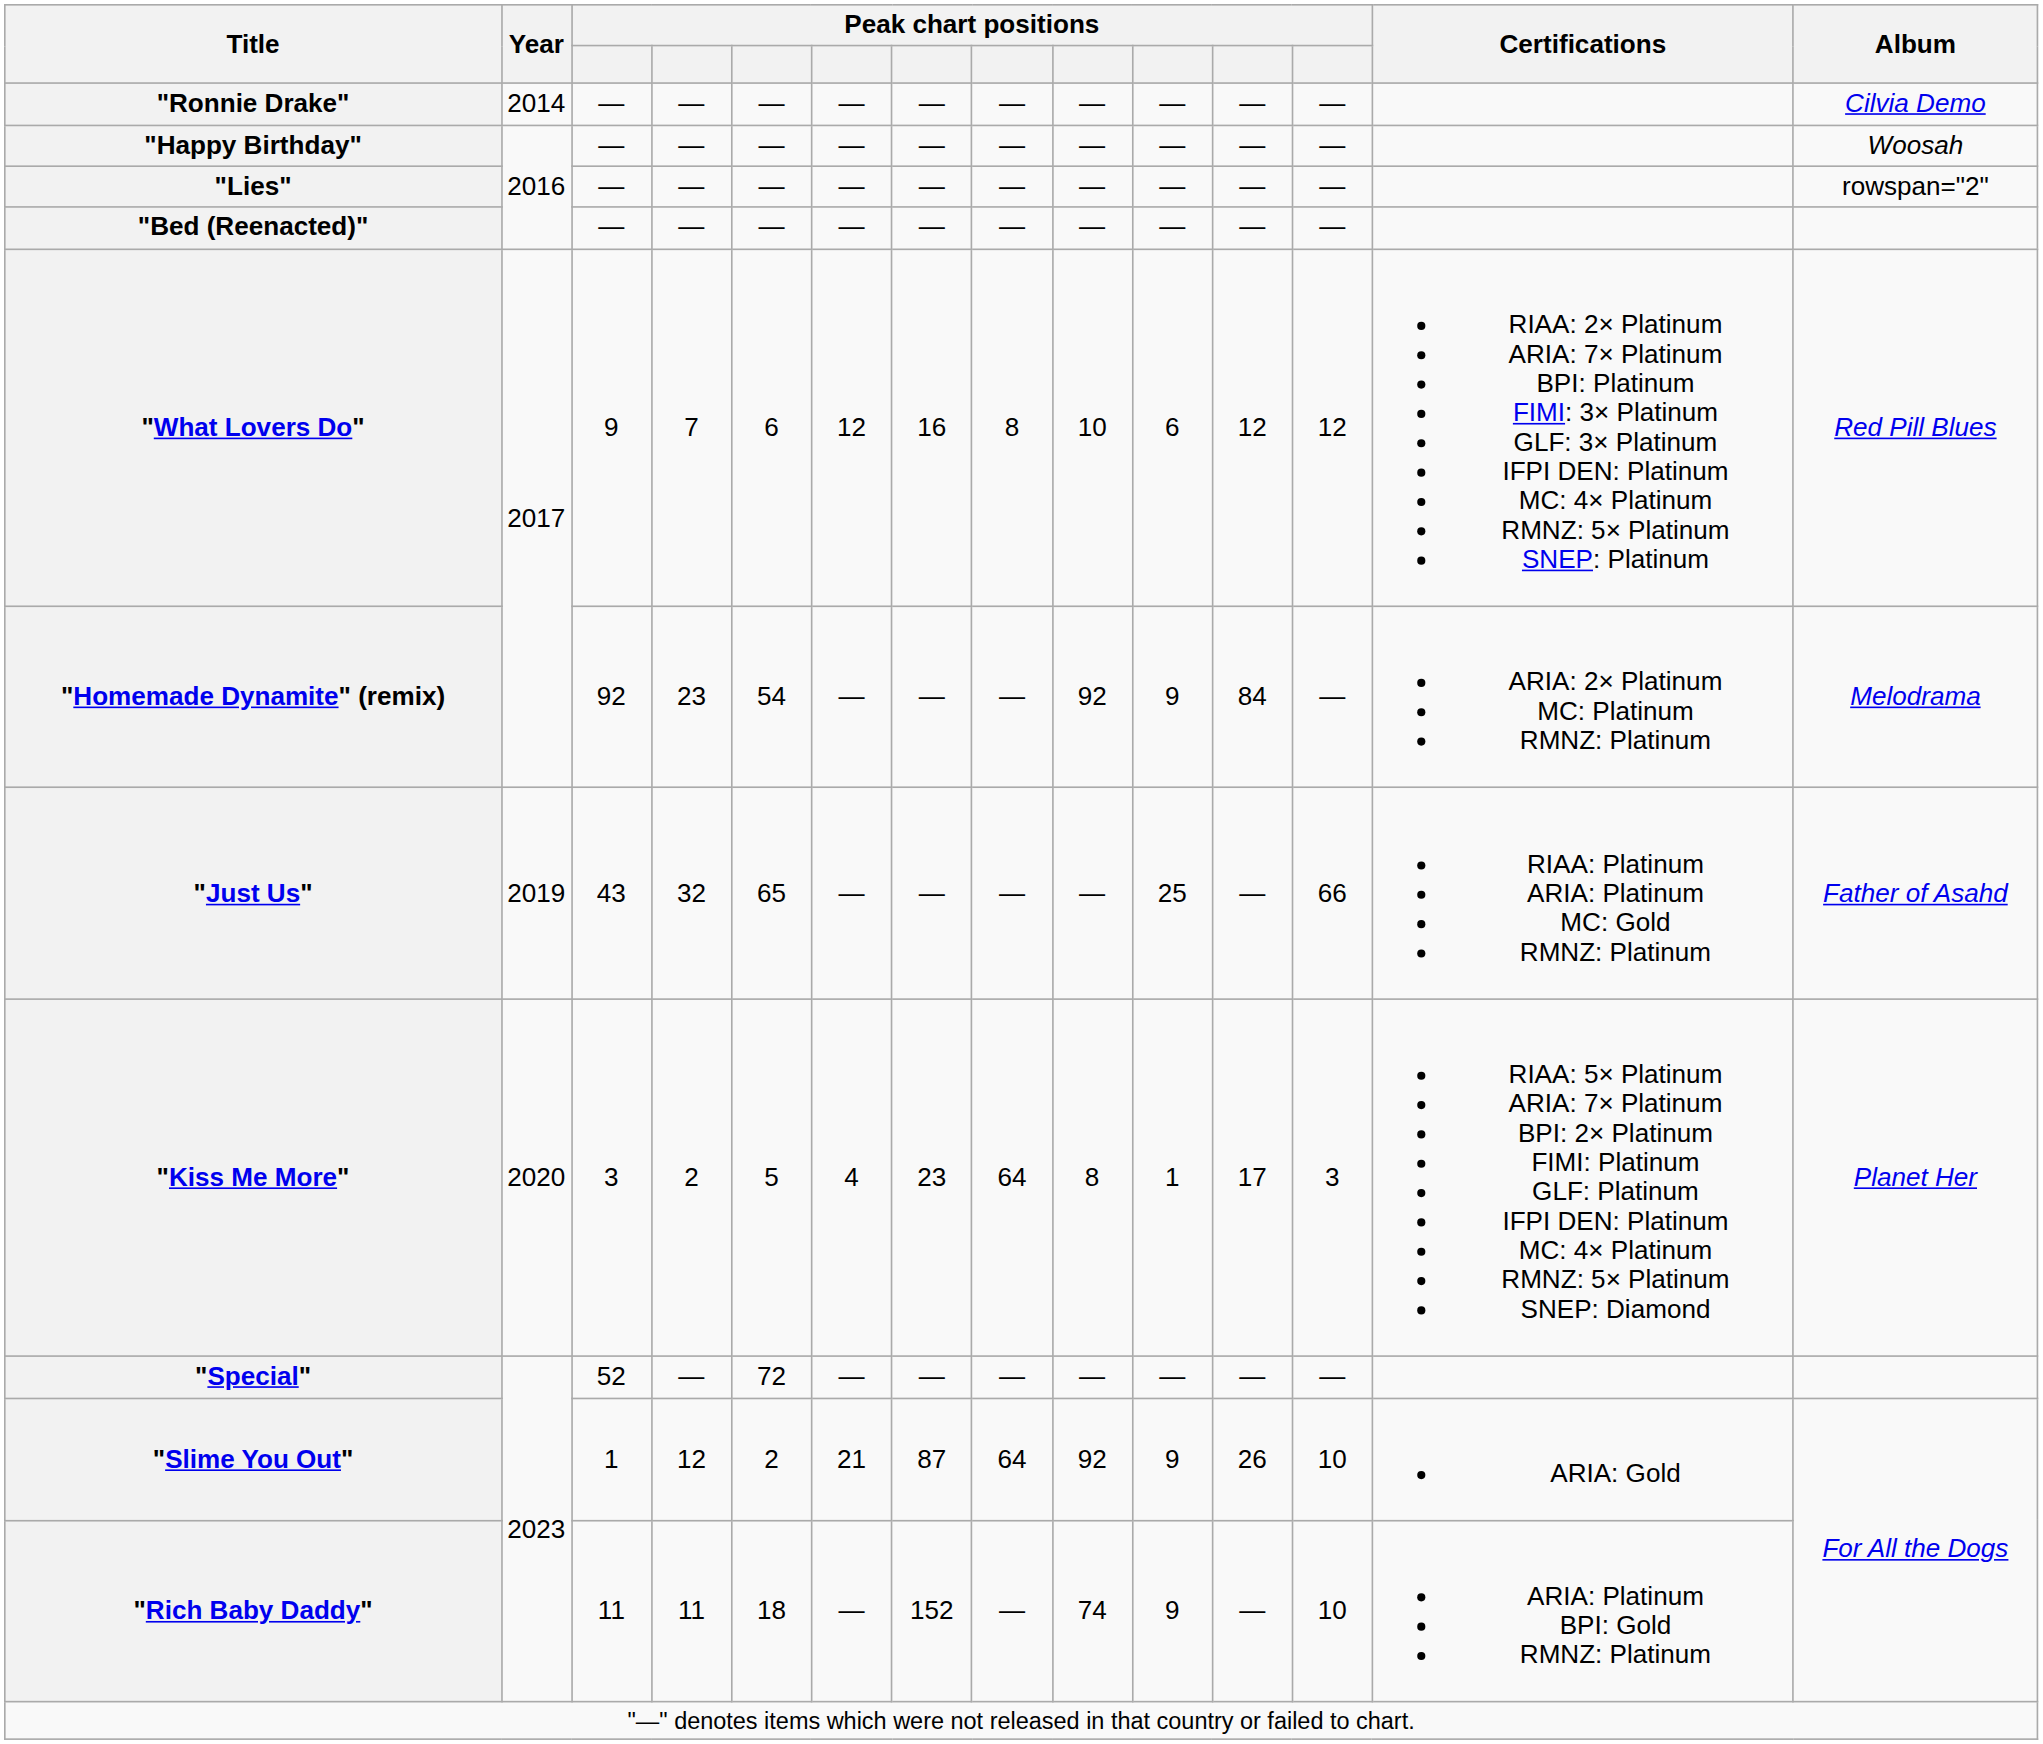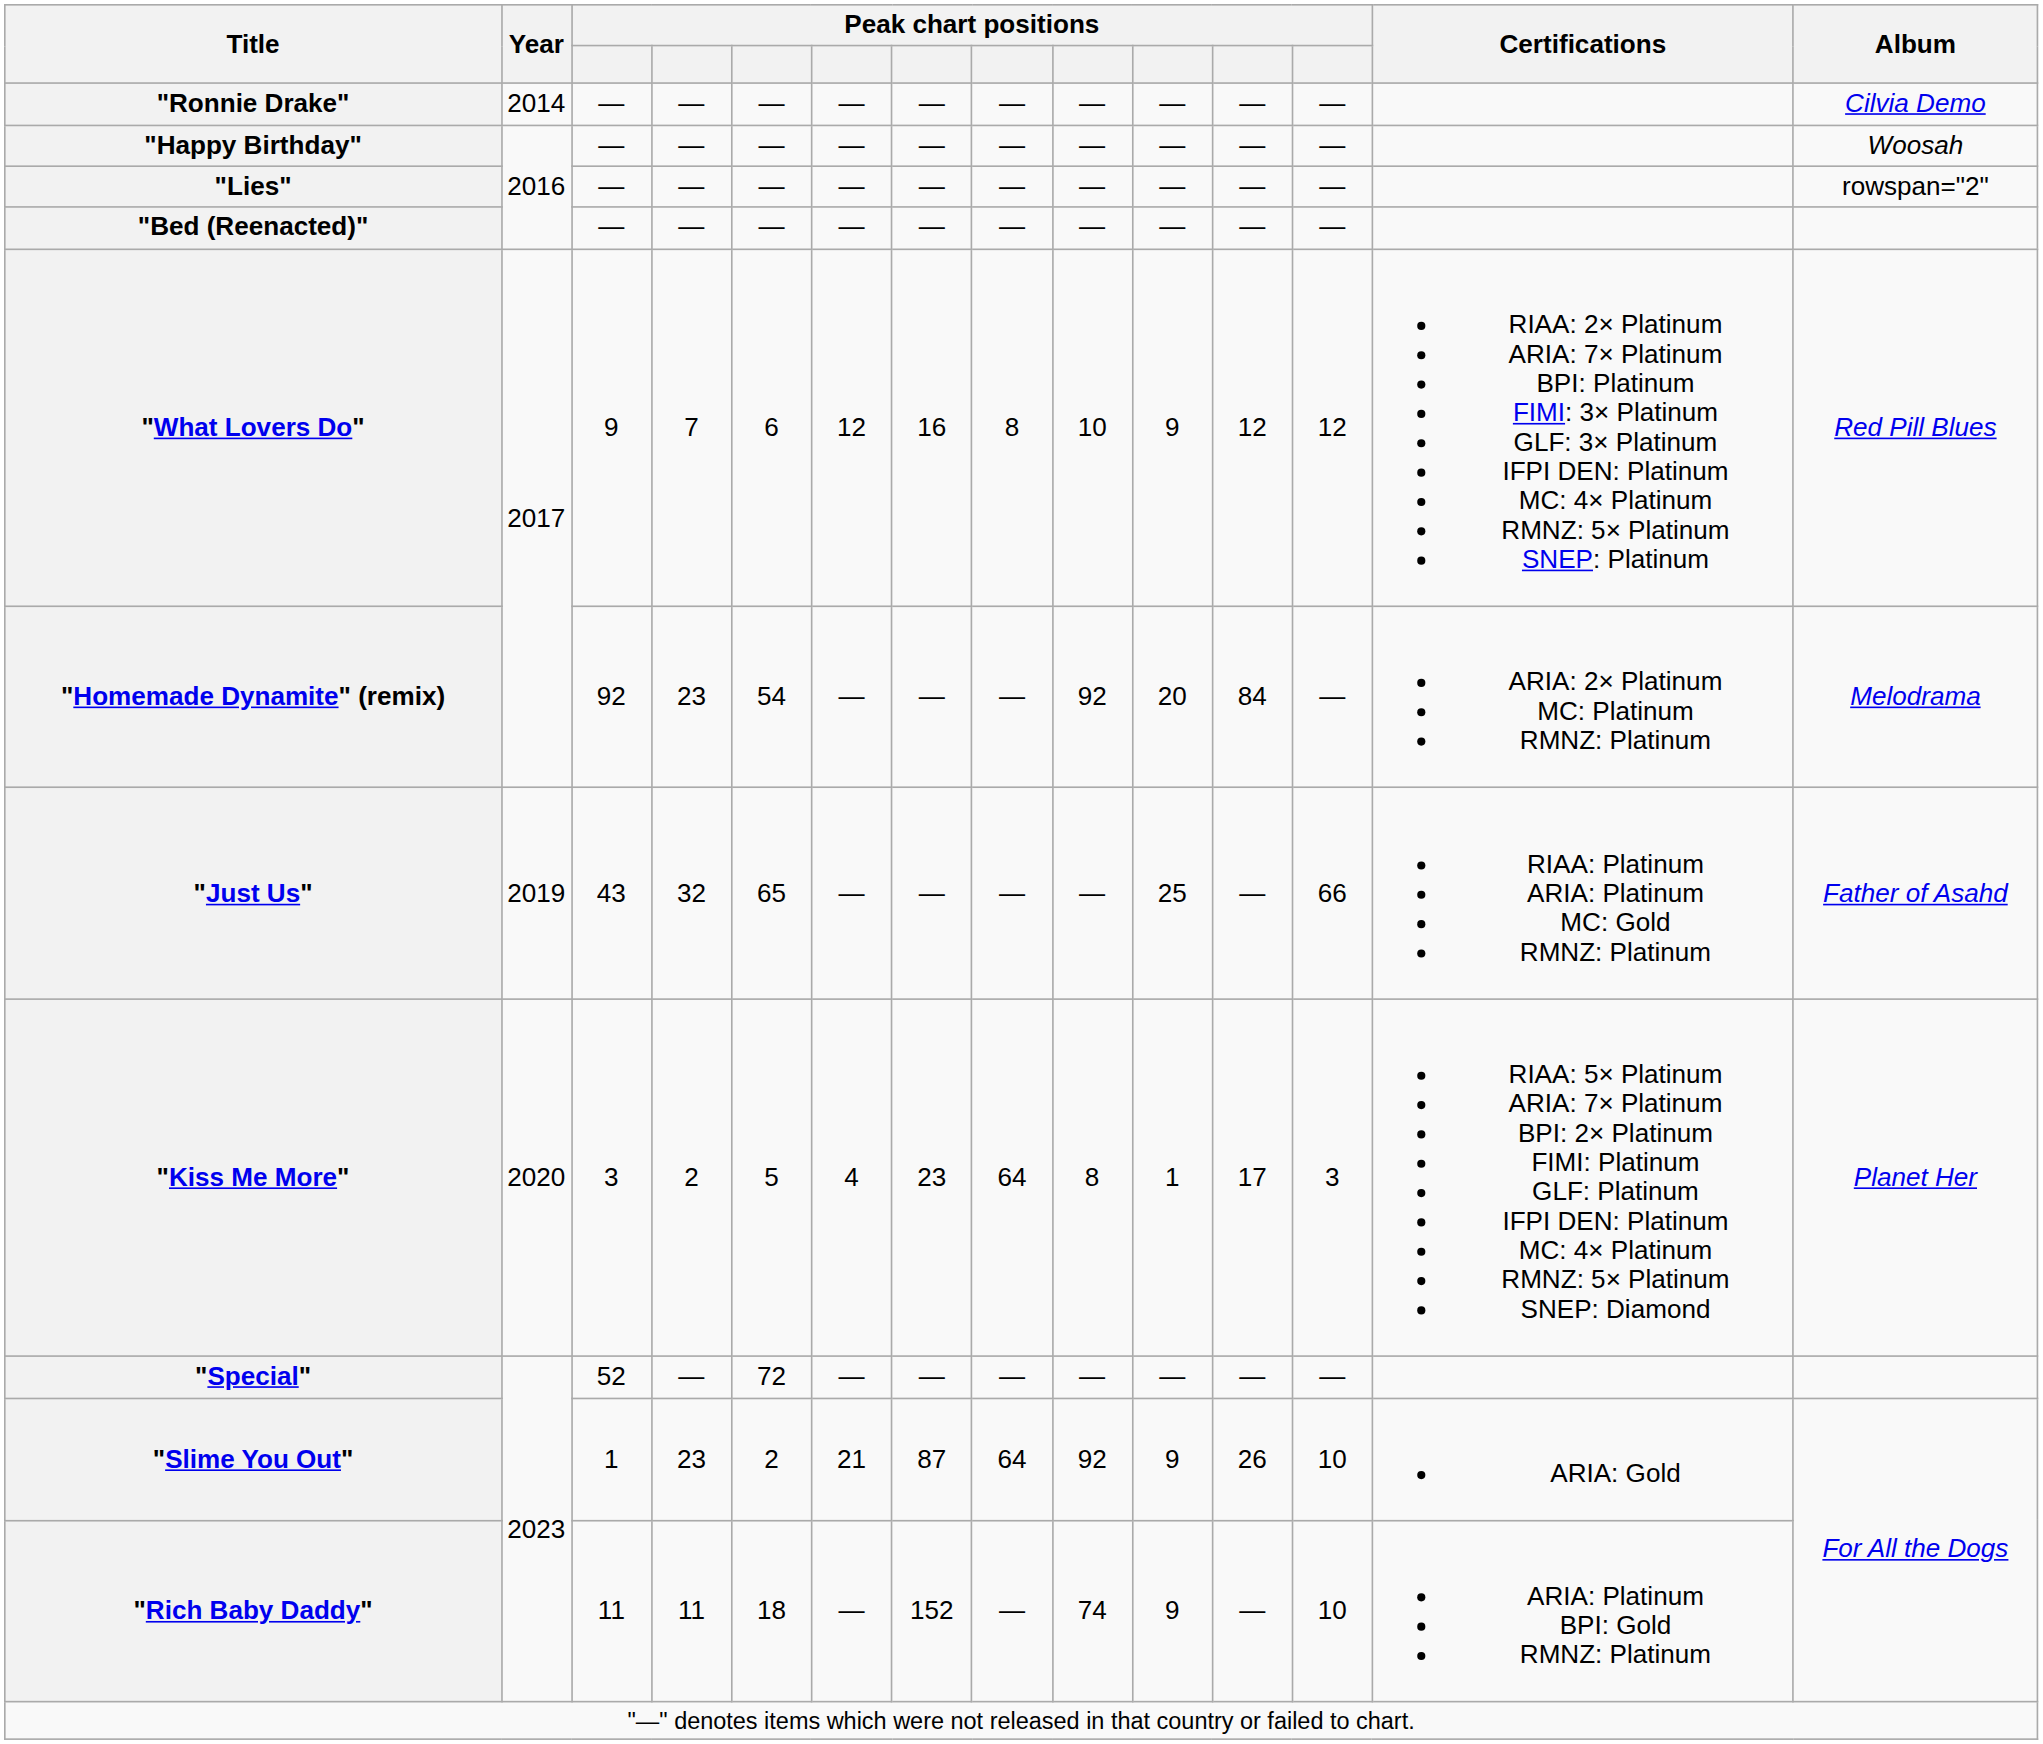(1172, 427) 6 -> (1172, 427) 9
(1172, 696) 9 -> (1172, 696) 20
(691, 1458) 12 -> (691, 1458) 23
